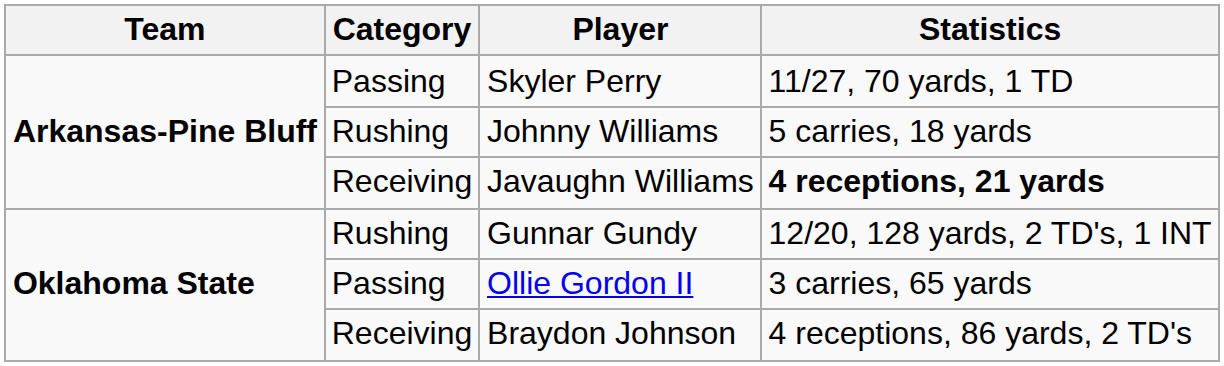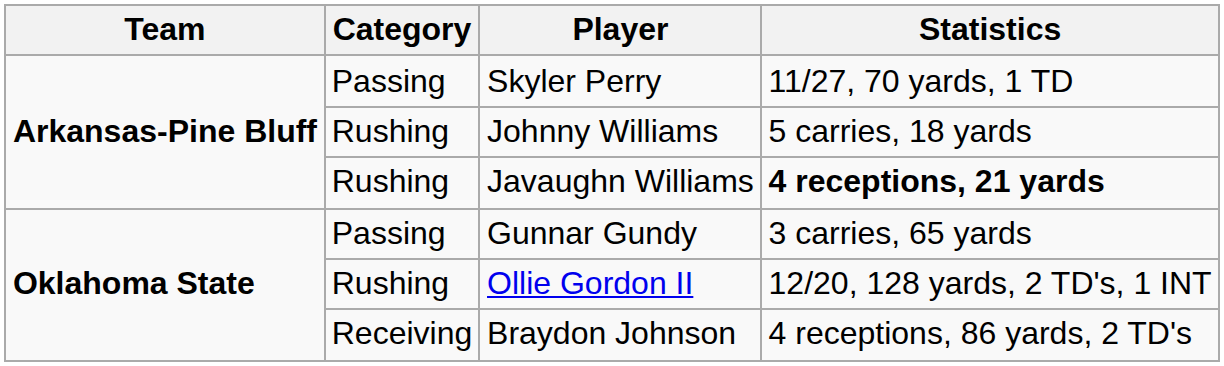(402, 182) Receiving -> (390, 182) Rushing
(390, 232) Rushing -> (389, 232) Passing
(990, 232) 12/20, 128 yards, 2 TD's, 1 INT -> (900, 232) 3 carries, 65 yards
(389, 283) Passing -> (390, 283) Rushing
(900, 283) 3 carries, 65 yards -> (990, 283) 12/20, 128 yards, 2 TD's, 1 INT
